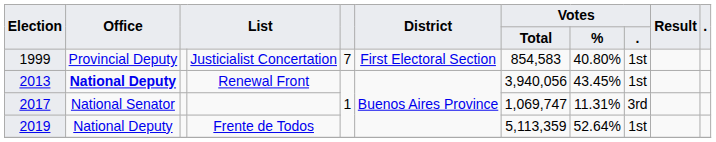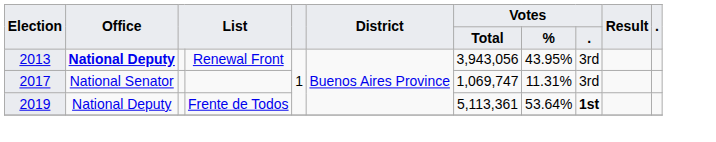- row: (35, 60)
(536, 82) 3,940,056 -> (488, 60) 3,943,056
(597, 82) 43.45% -> (549, 60) 43.95%
(637, 82) 1st -> (589, 60) 3rd
(536, 126) 5,113,359 -> (488, 104) 5,113,361
(597, 126) 52.64% -> (549, 104) 53.64%
(637, 126) normal -> (589, 104) bold
